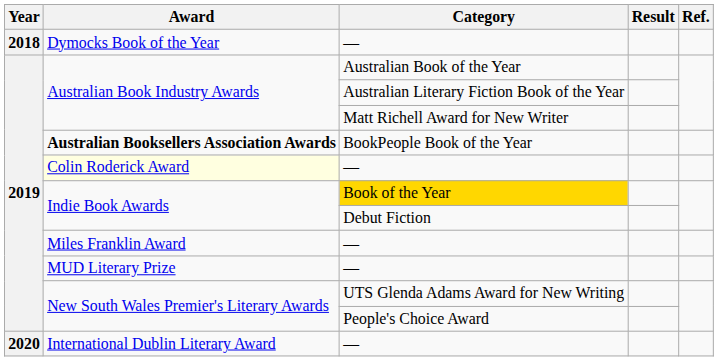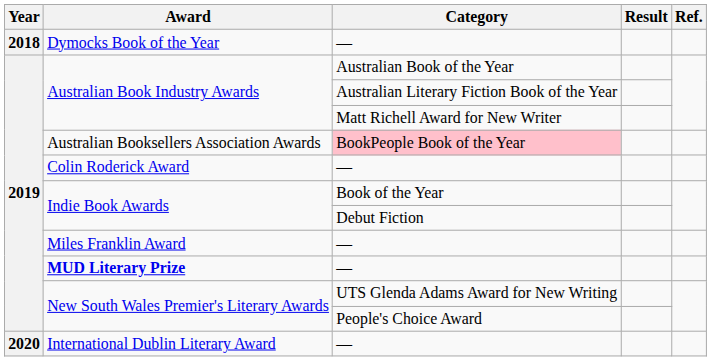(192, 142) bold -> (184, 142) normal
(438, 142) no background -> (431, 142) pink background
(118, 167) lightyellow background -> (118, 167) no background
(397, 192) gold background -> (390, 192) no background
(111, 268) normal -> (116, 268) bold
